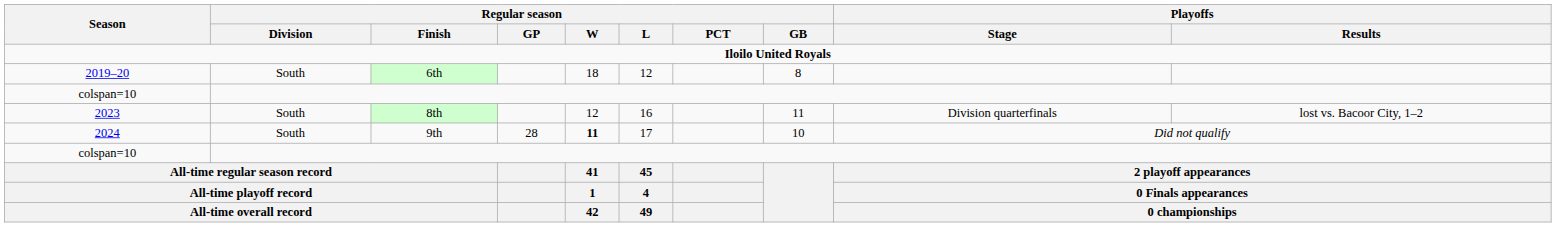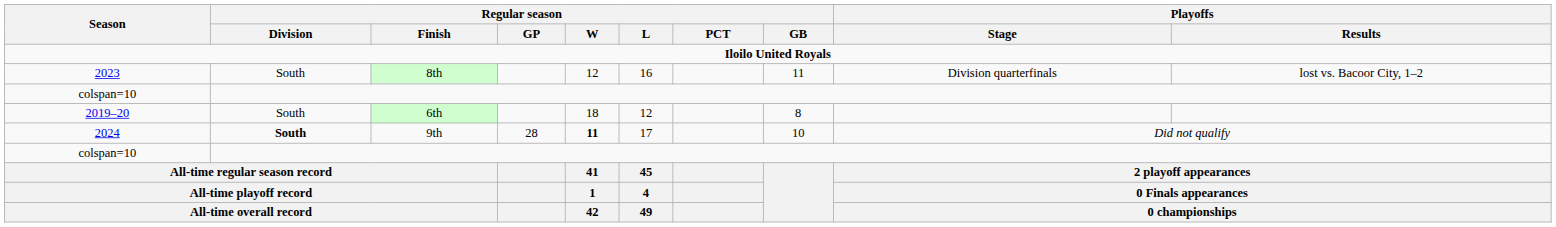rows swapped: (107, 73) <-> (107, 113)
(290, 133) normal -> (290, 133) bold
